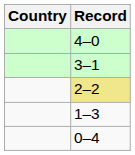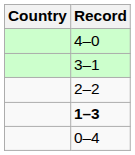(87, 89) khaki background -> (87, 89) no background
(87, 114) normal -> (87, 114) bold
